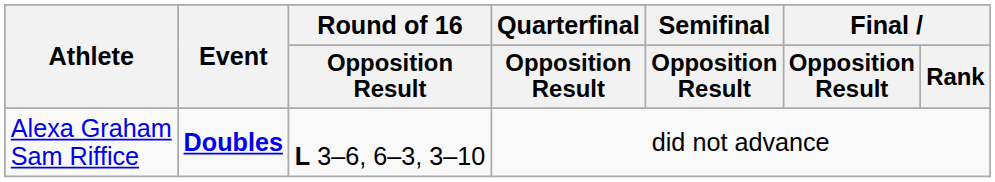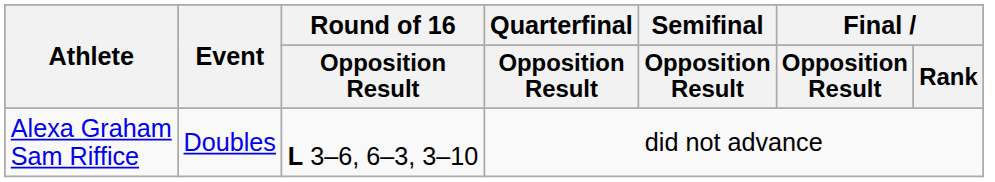(233, 143) bold -> (230, 143) normal
